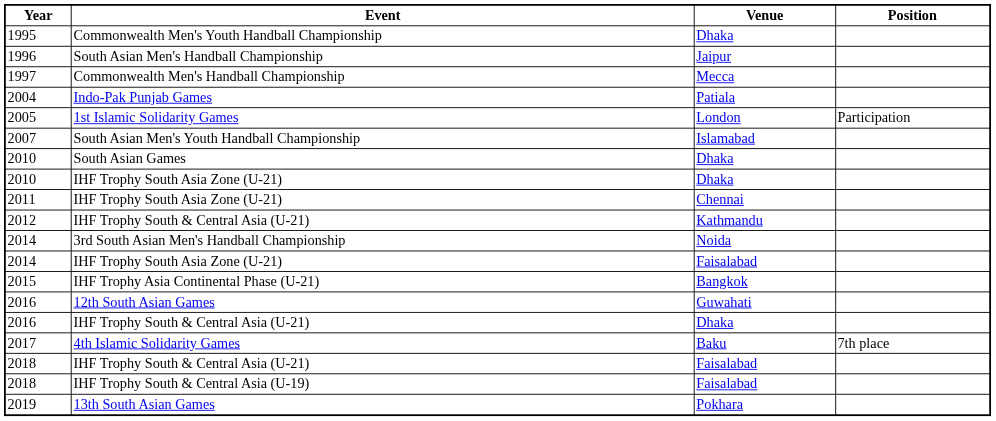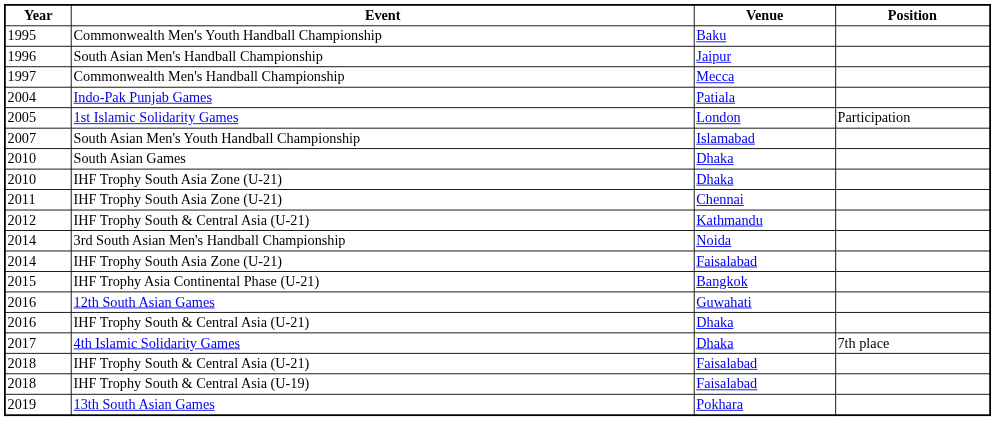(715, 36) Dhaka -> (711, 36) Baku
(711, 343) Baku -> (715, 343) Dhaka
